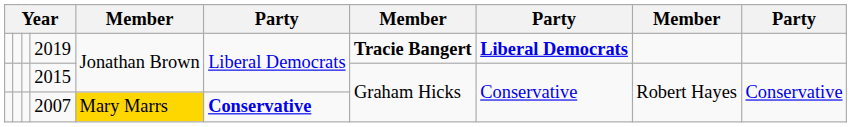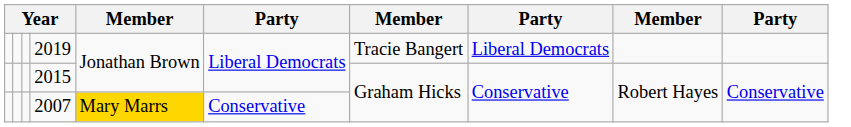(413, 48) bold -> (409, 48) normal
(554, 48) bold -> (540, 48) normal
(260, 106) bold -> (257, 106) normal
